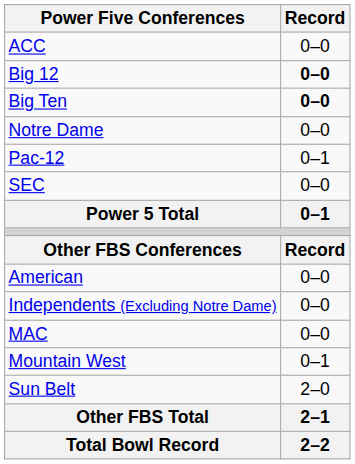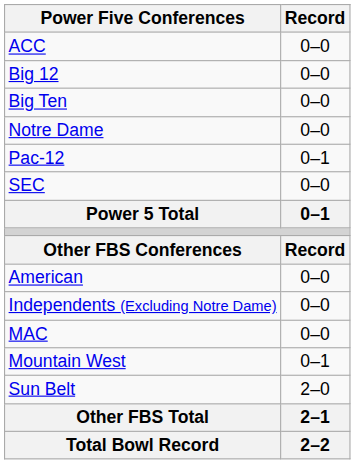(315, 74) bold -> (315, 74) normal
(315, 102) bold -> (315, 102) normal
